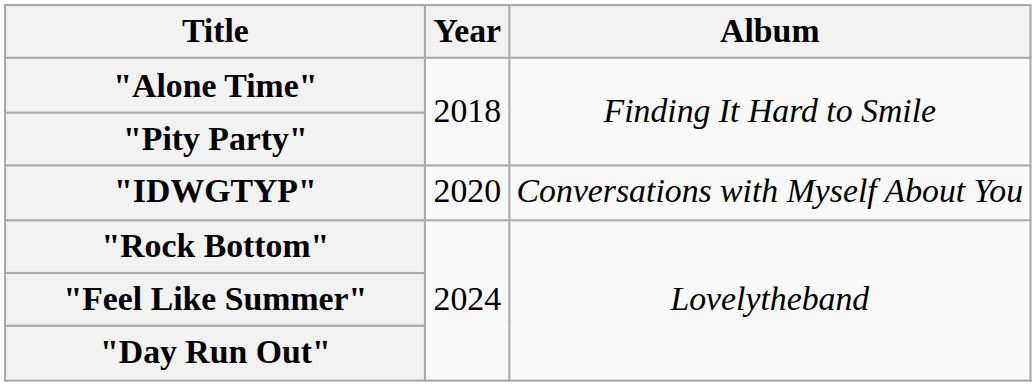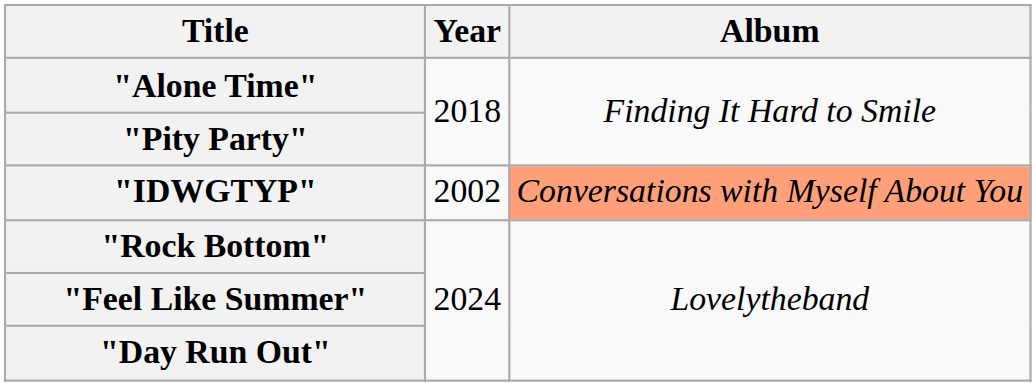(467, 191) 2020 -> (467, 191) 2002
(770, 191) no background -> (770, 191) lightsalmon background
